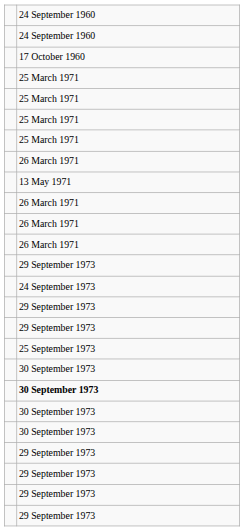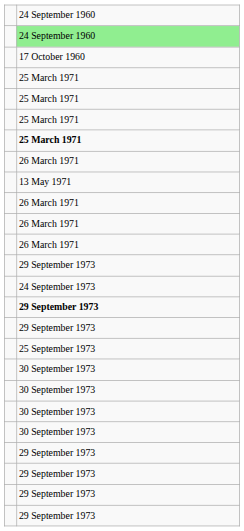(57, 36) no background -> (57, 36) lightgreen background
(49, 140) normal -> (50, 140) bold
(57, 307) normal -> (59, 307) bold
(59, 390) bold -> (57, 390) normal
